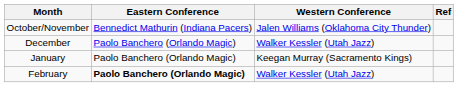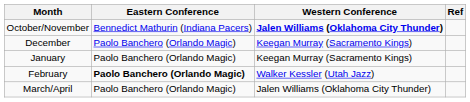(344, 27) normal -> (350, 27) bold
(315, 43) Walker Kessler (Utah Jazz) -> (334, 43) Keegan Murray (Sacramento Kings)
+ row: (48, 89)
